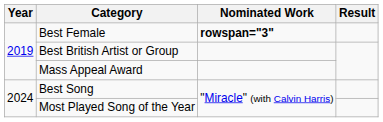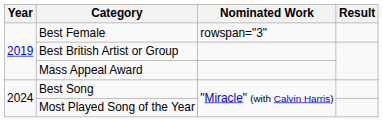(237, 32) bold -> (234, 32) normal
